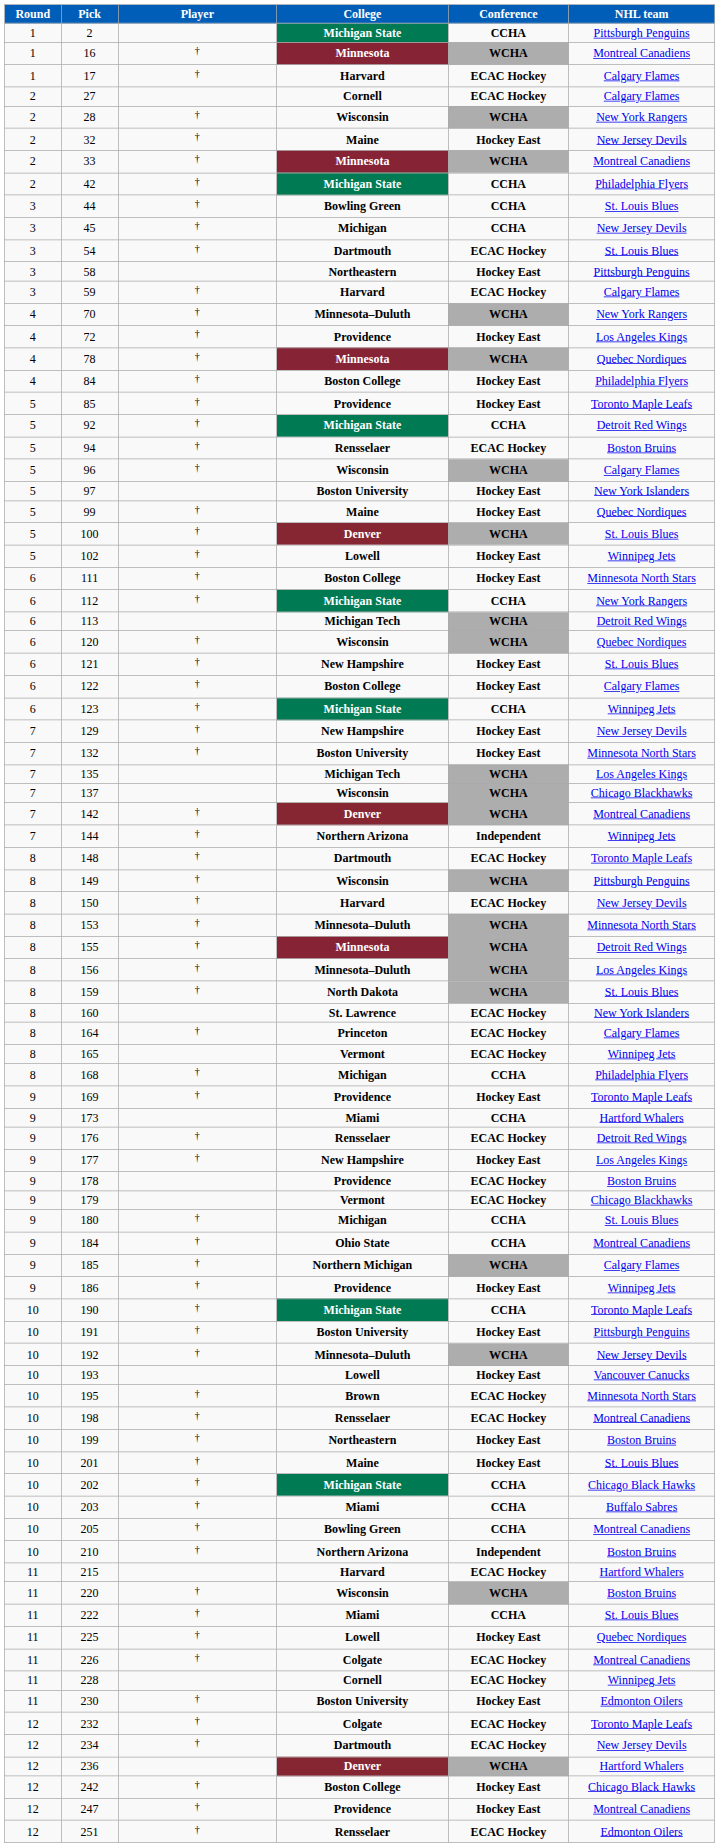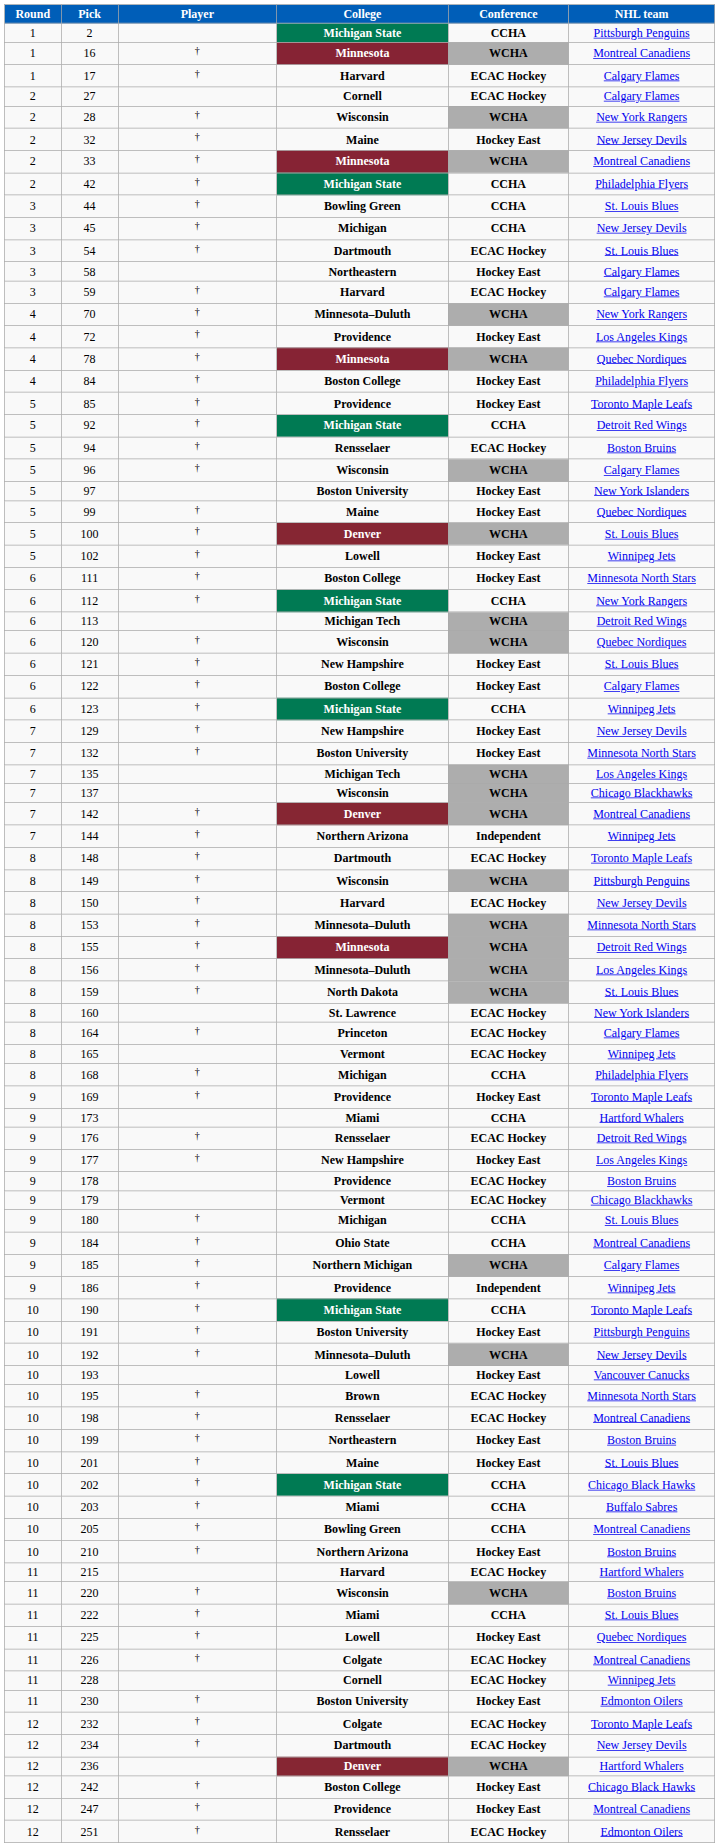(642, 271) Pittsburgh Penguins -> (642, 271) Calgary Flames
(508, 1287) Hockey East -> (508, 1287) Independent
(508, 1551) Independent -> (508, 1551) Hockey East
